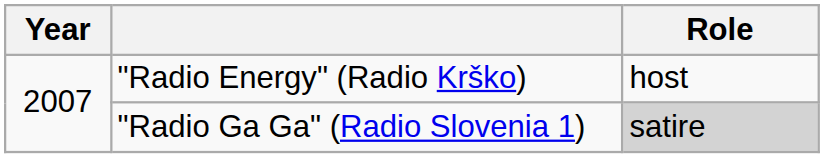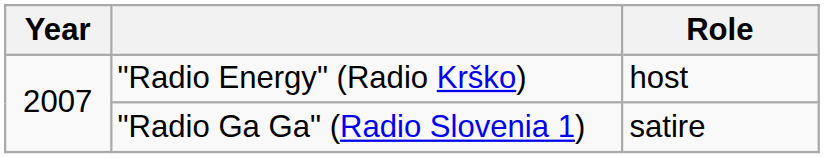(667, 126) lightgrey background -> (667, 126) no background
